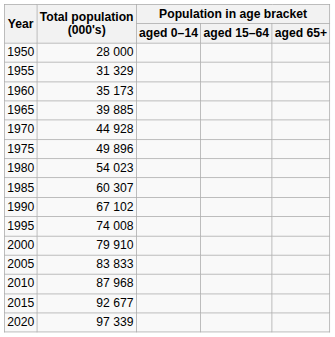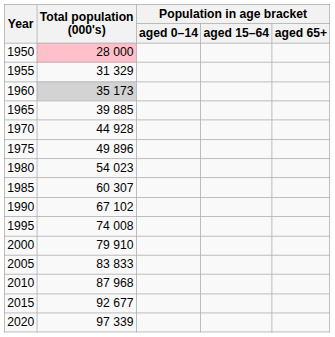(115, 52) no background -> (115, 52) pink background
(115, 91) no background -> (115, 91) lightgrey background
